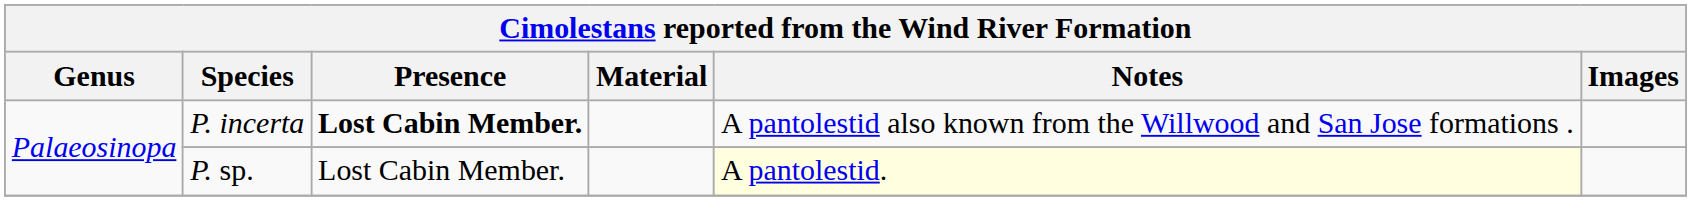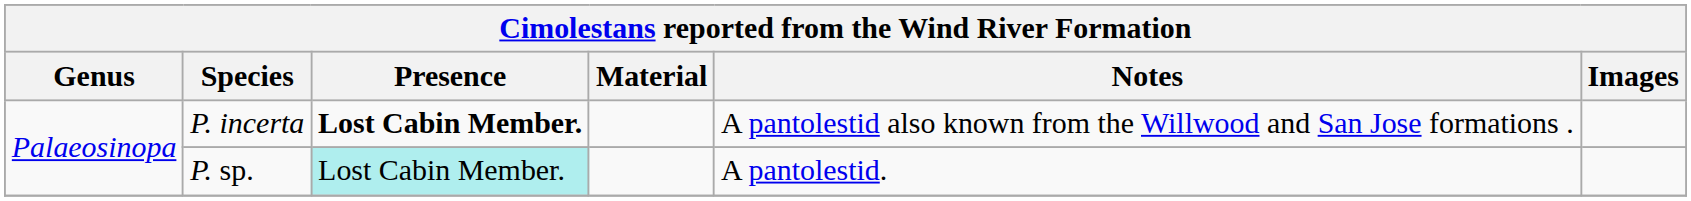(442, 170) no background -> (442, 170) paleturquoise background
(804, 170) lightyellow background -> (804, 170) no background
